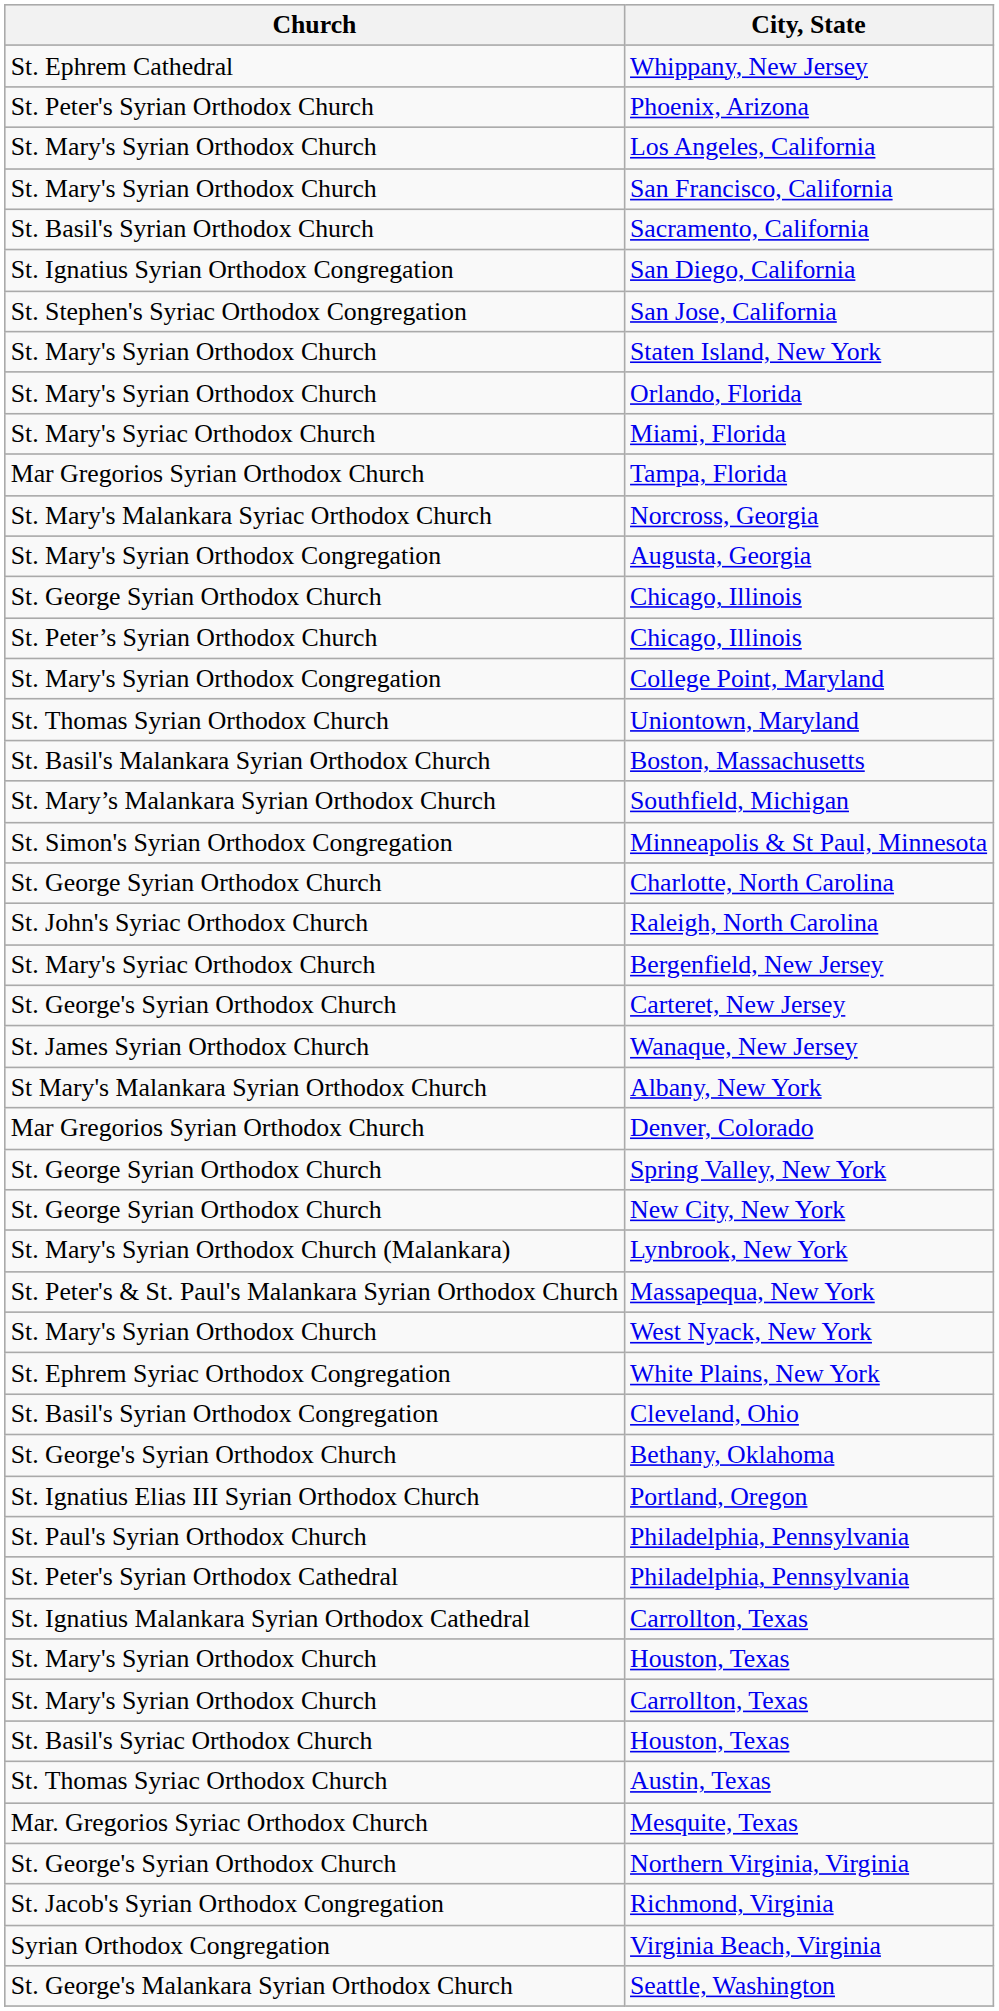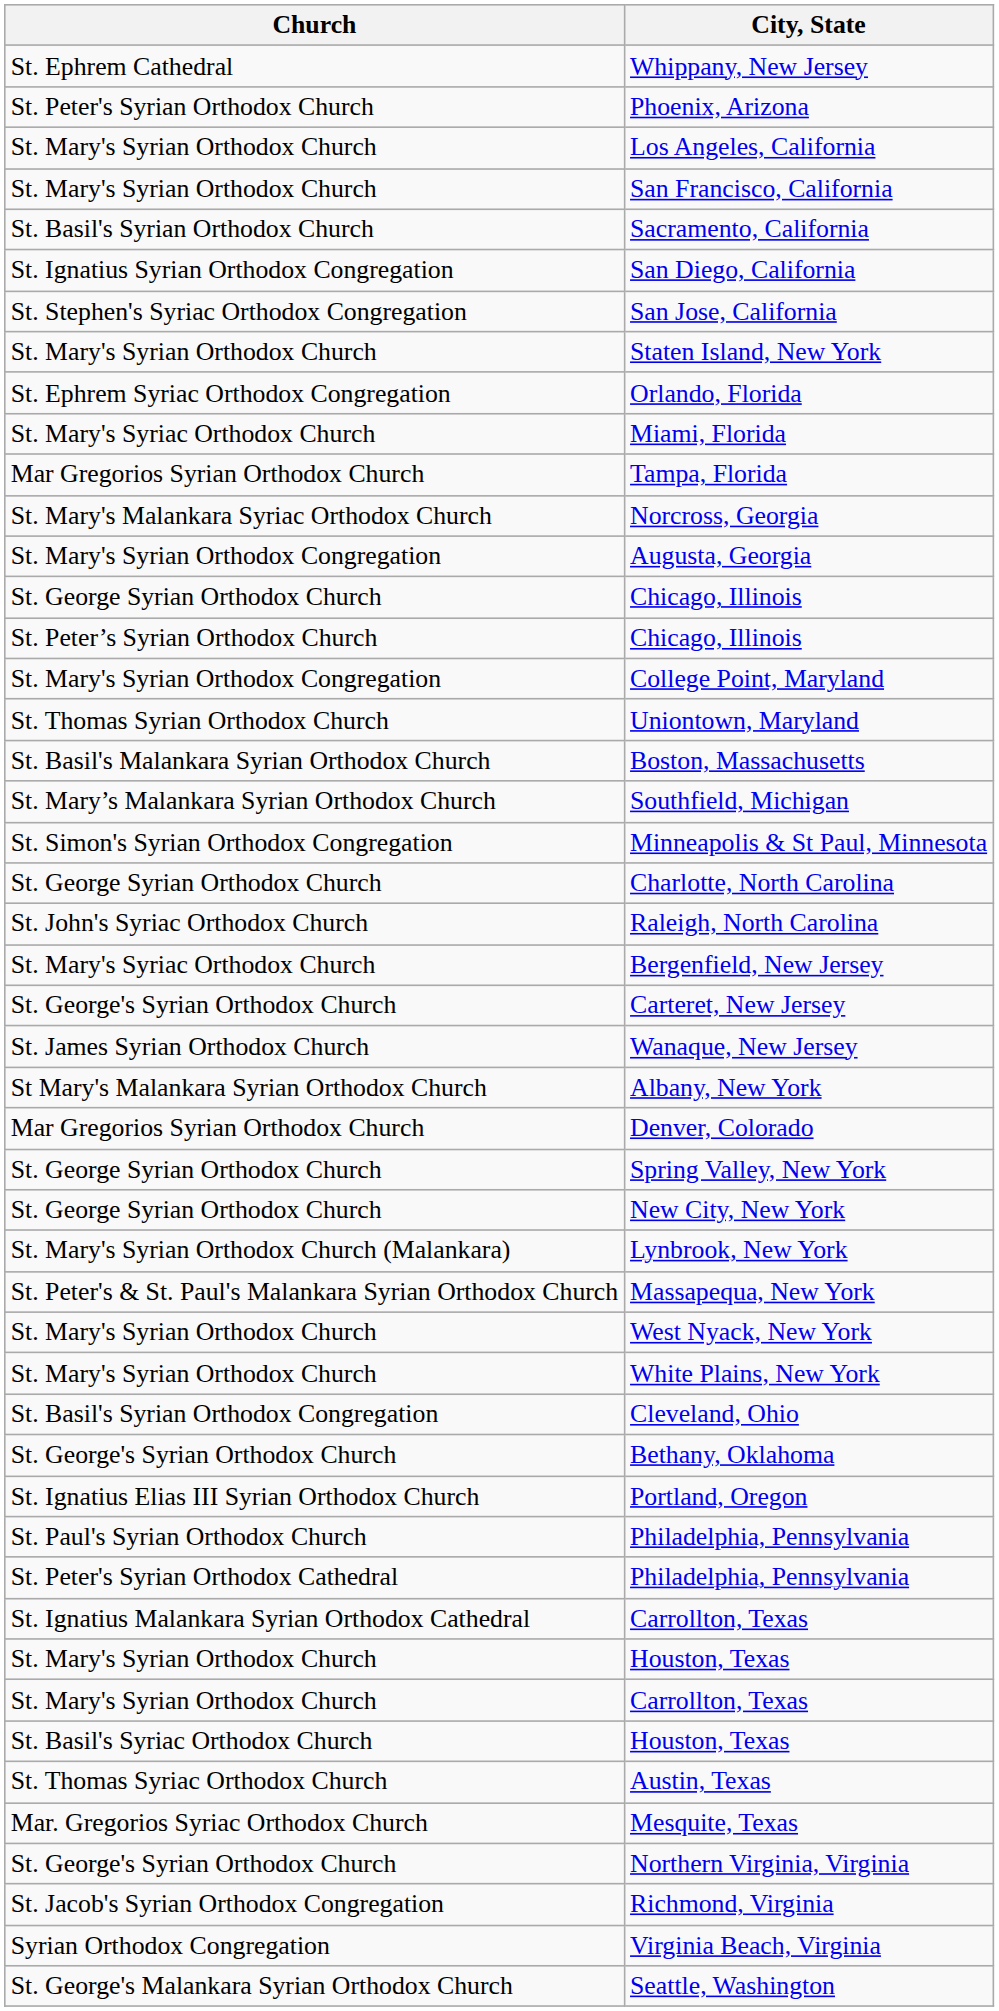(194, 392) St. Mary's Syrian Orthodox Church -> (231, 392) St. Ephrem Syriac Orthodox Congregation
(231, 1373) St. Ephrem Syriac Orthodox Congregation -> (194, 1373) St. Mary's Syrian Orthodox Church
